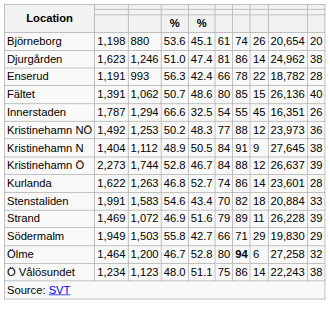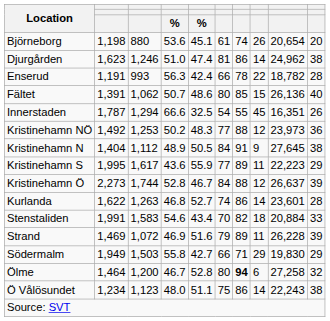+ row: (45, 165)
